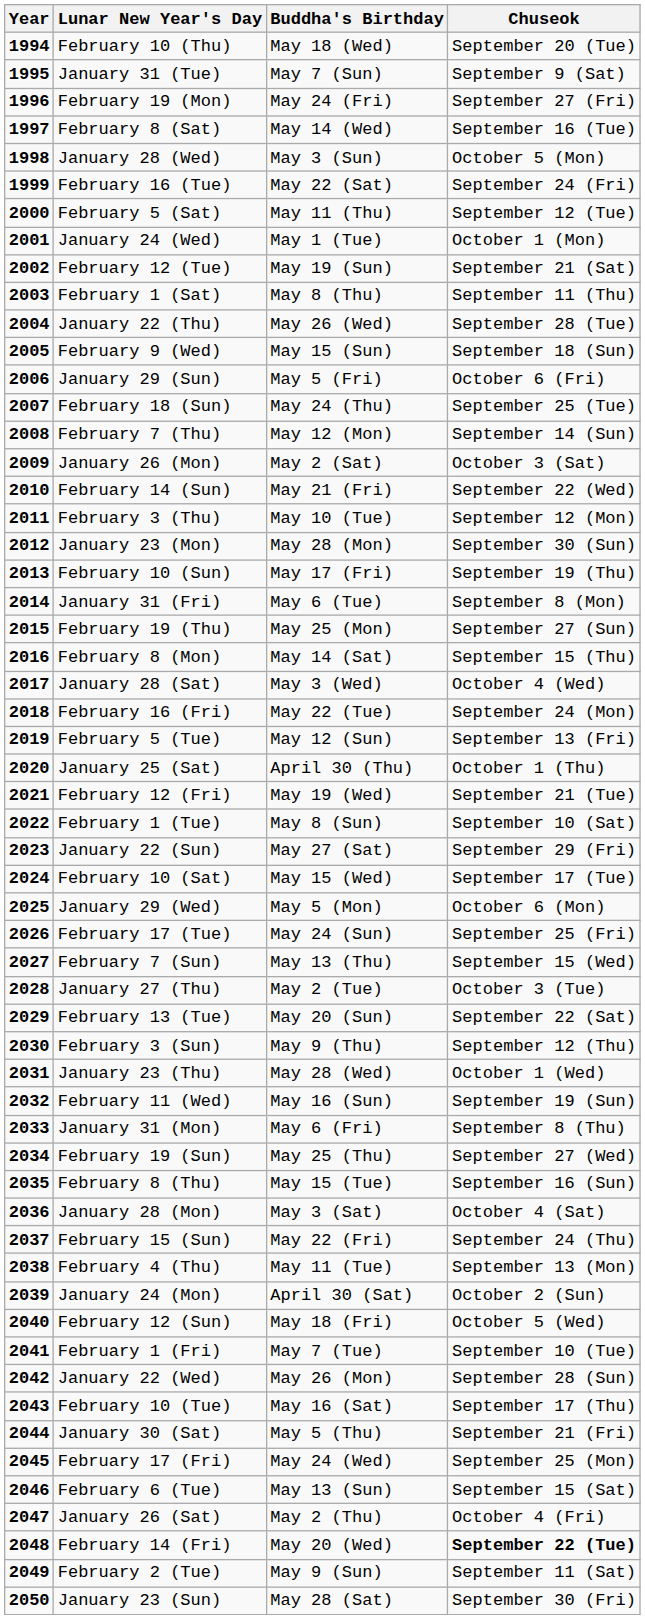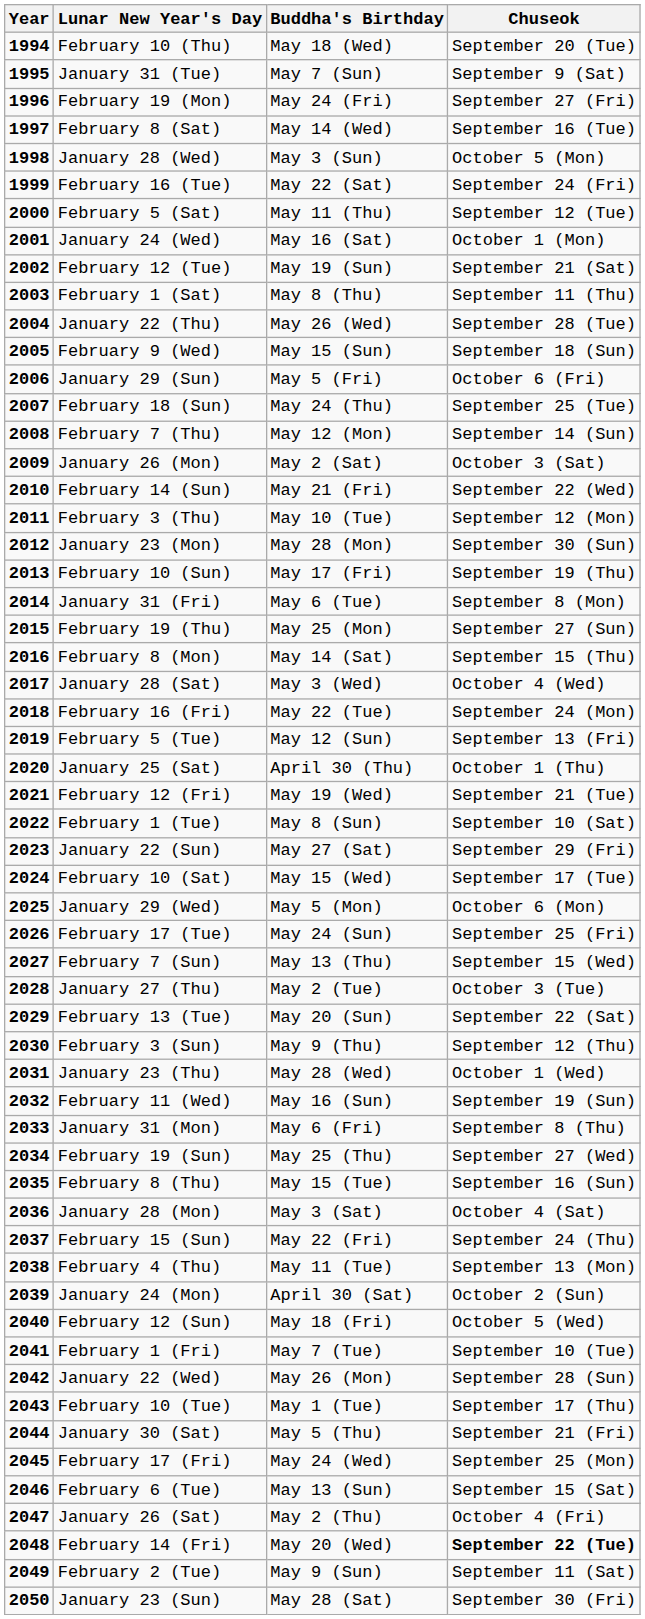(326, 241) May 1 (Tue) -> (332, 241) May 16 (Sat)
(332, 1406) May 16 (Sat) -> (326, 1406) May 1 (Tue)
